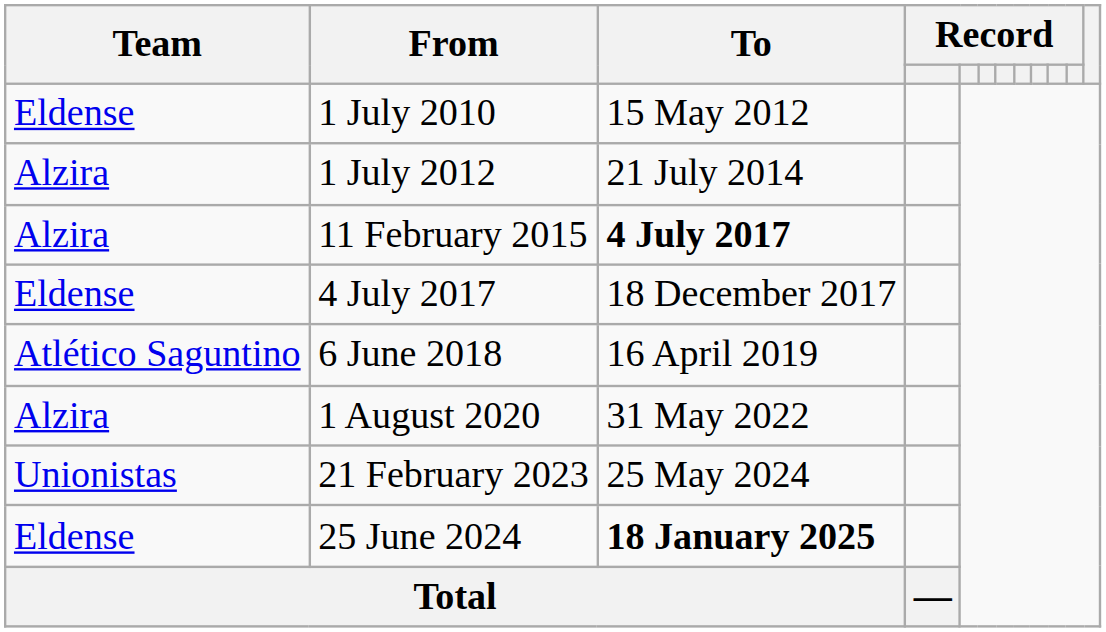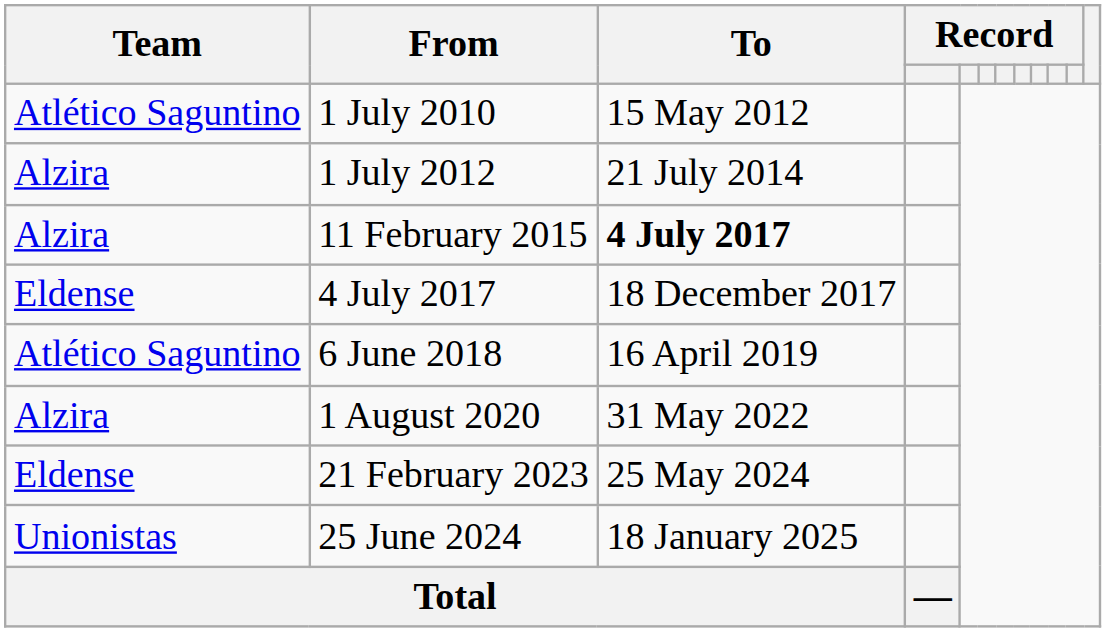(74, 112) Eldense -> (157, 112) Atlético Saguntino
(95, 474) Unionistas -> (74, 474) Eldense
(74, 535) Eldense -> (95, 535) Unionistas
(741, 535) bold -> (732, 535) normal
